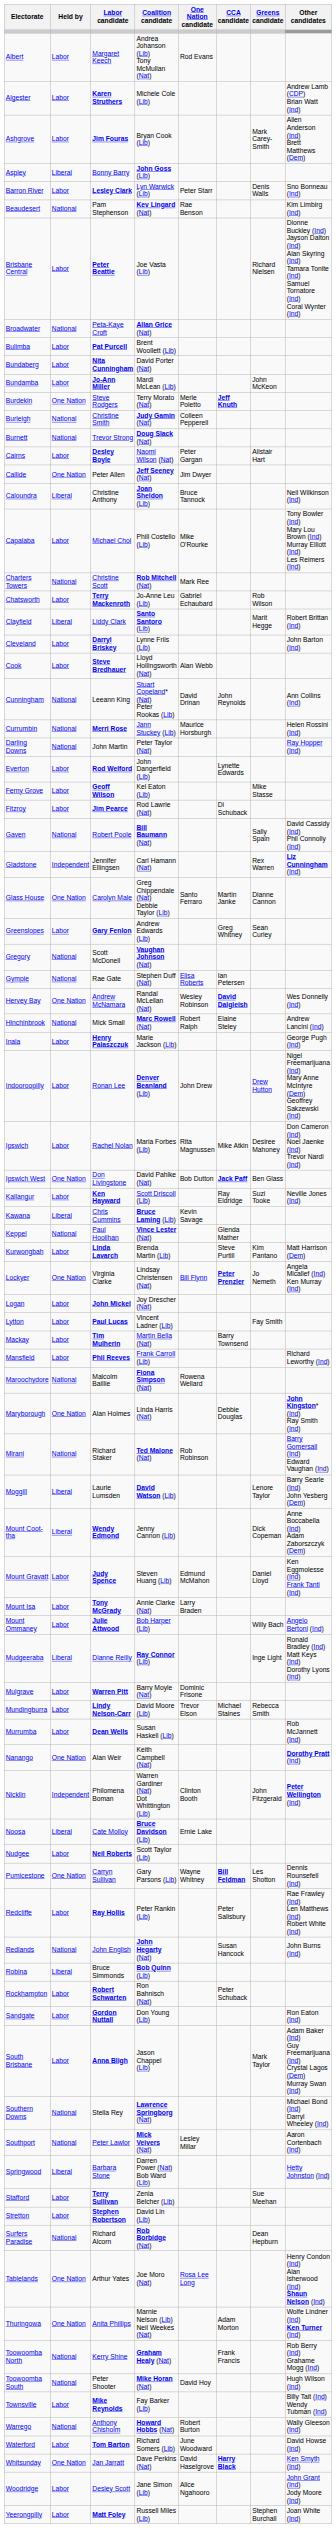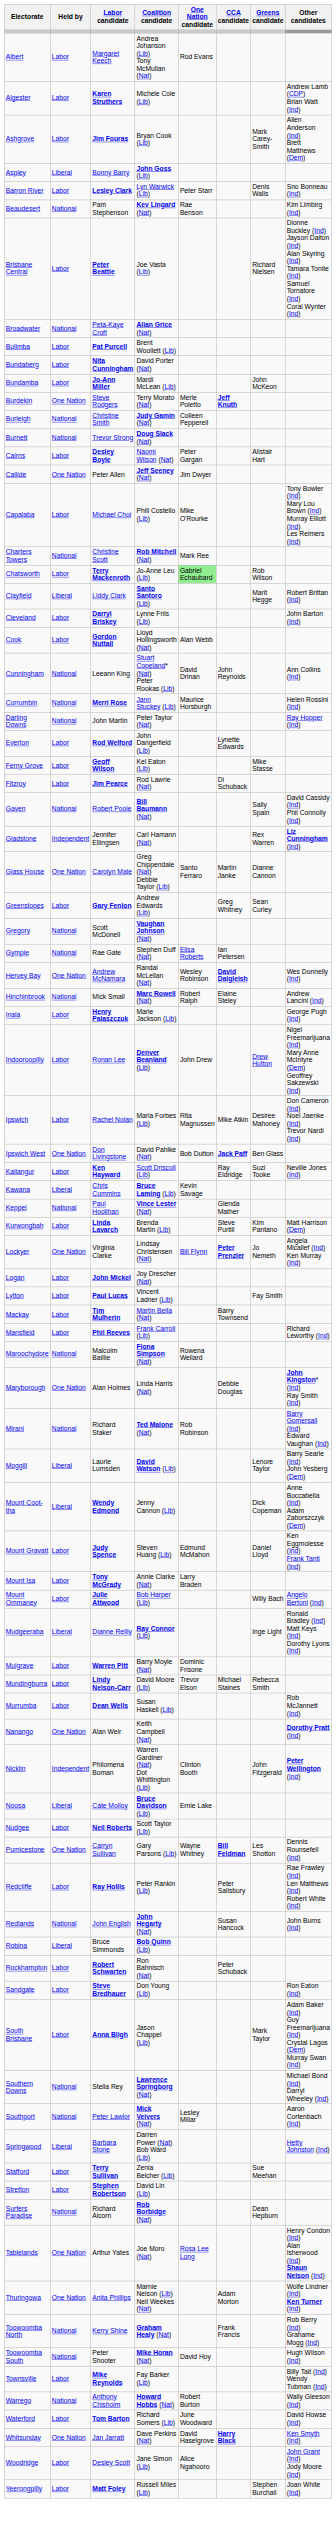- row: (21, 496)
(196, 600) no background -> (196, 574) lightgreen background
(109, 666) Steve Bredhauer -> (104, 640) Gordon Nuttall
(104, 2016) Gordon Nuttall -> (109, 1990) Steve Bredhauer
